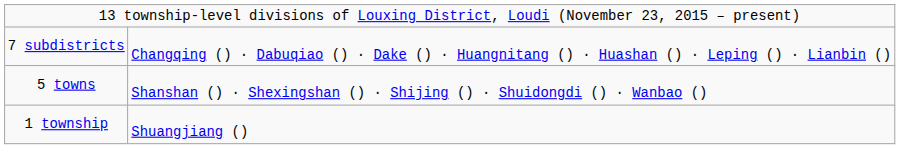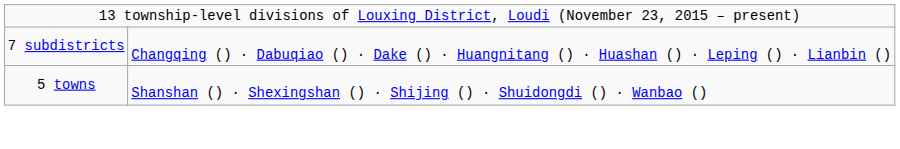- row: (66, 124)
